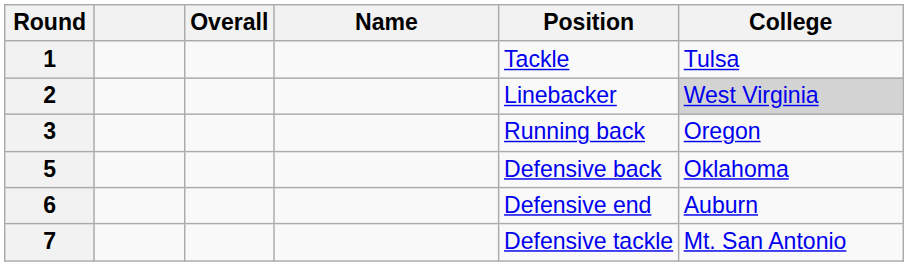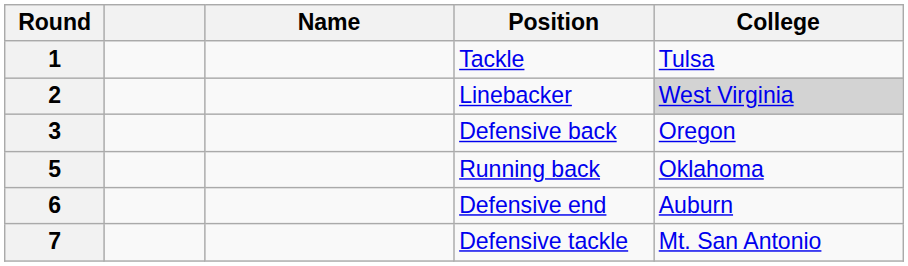- column: (229, 22)
(575, 132) Running back -> (538, 132) Defensive back
(583, 168) Defensive back -> (530, 168) Running back
